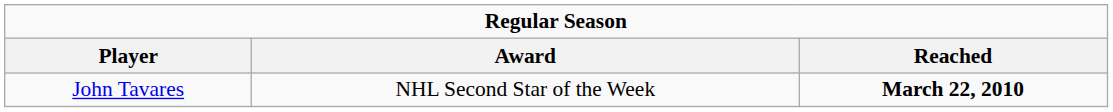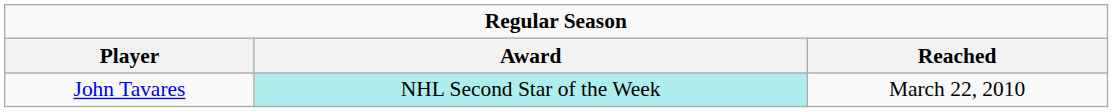(525, 89) no background -> (531, 89) paleturquoise background
(953, 89) bold -> (957, 89) normal
